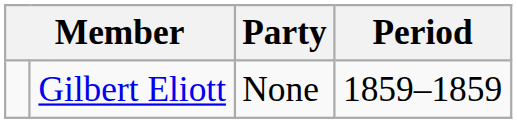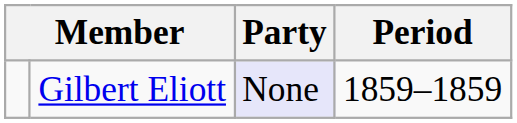(281, 88) no background -> (281, 88) lavender background
